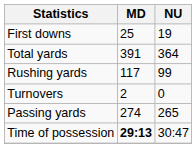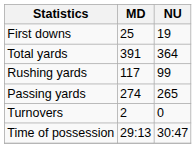rows swapped: (46, 113) <-> (35, 93)
(136, 133) bold -> (136, 133) normal
